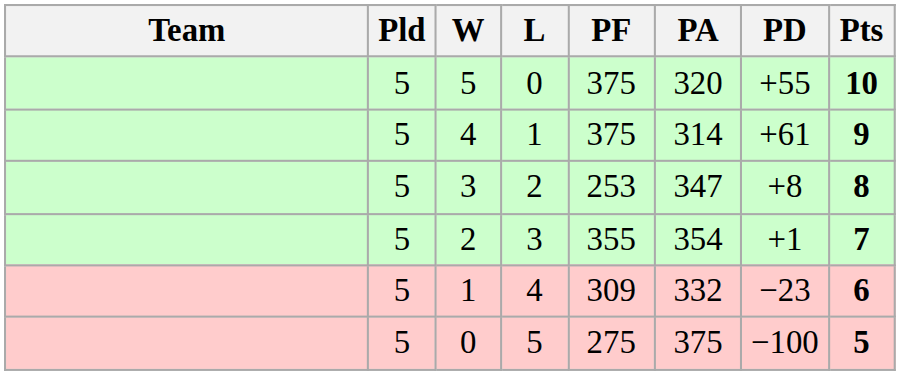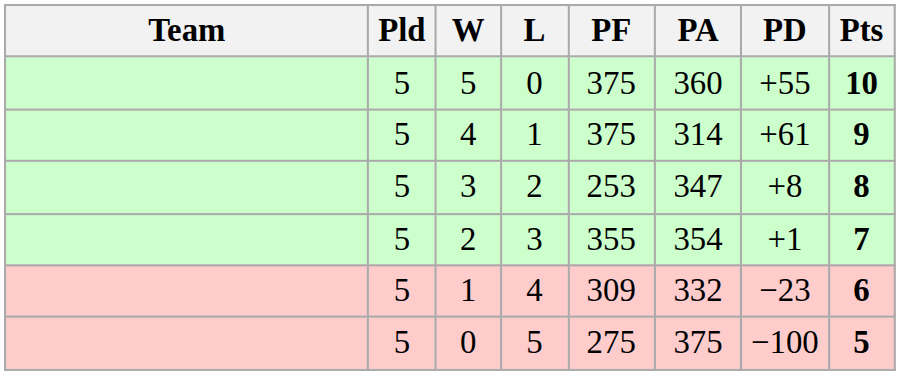(698, 82) 320 -> (698, 82) 360
